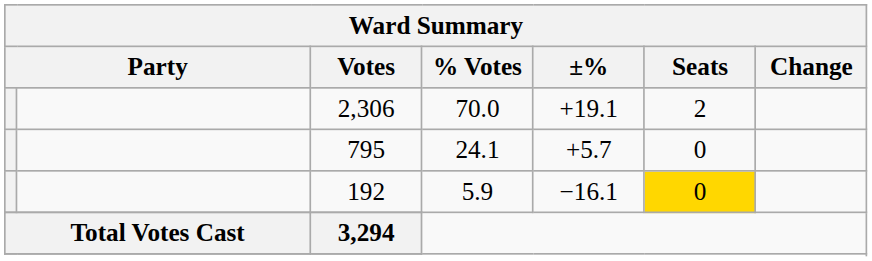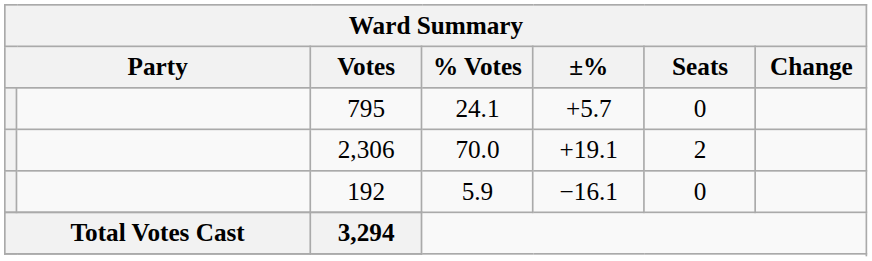rows swapped: (366, 108) <-> (366, 150)
(700, 191) gold background -> (700, 191) no background
